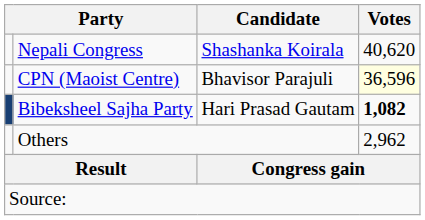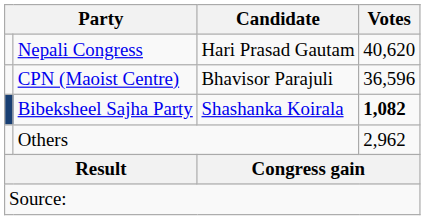(273, 49) Shashanka Koirala -> (278, 49) Hari Prasad Gautam
(389, 79) lightyellow background -> (389, 79) no background
(278, 109) Hari Prasad Gautam -> (273, 109) Shashanka Koirala
